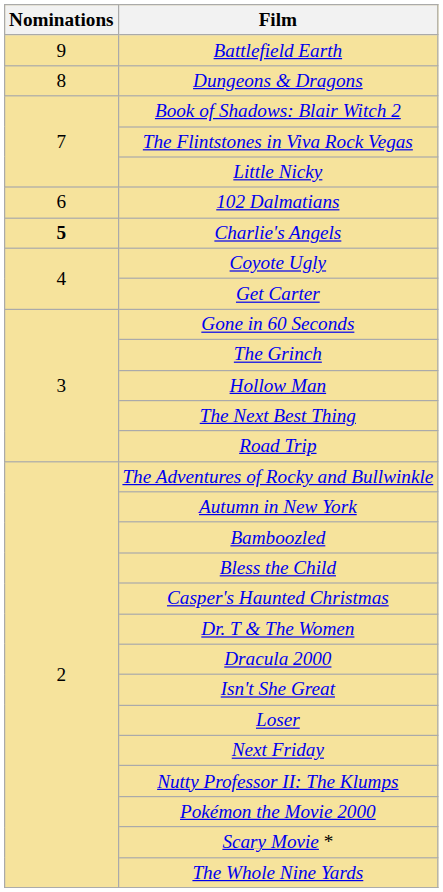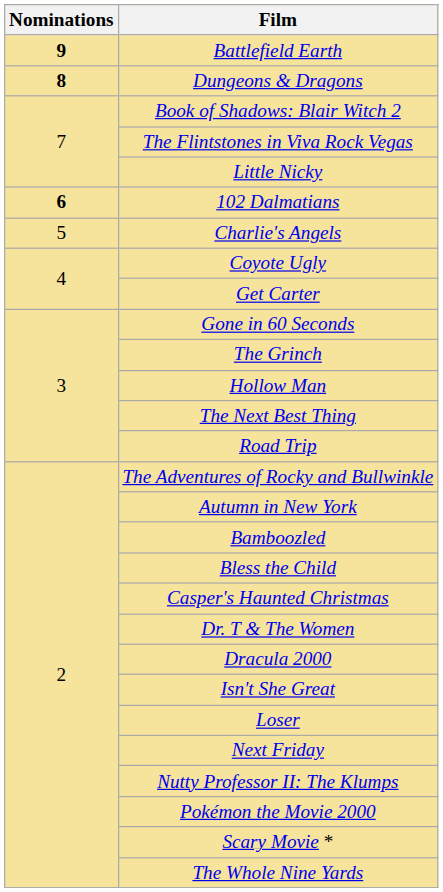(61, 50) normal -> (61, 50) bold
(61, 80) normal -> (61, 80) bold
(61, 202) normal -> (61, 202) bold
(61, 232) bold -> (61, 232) normal
